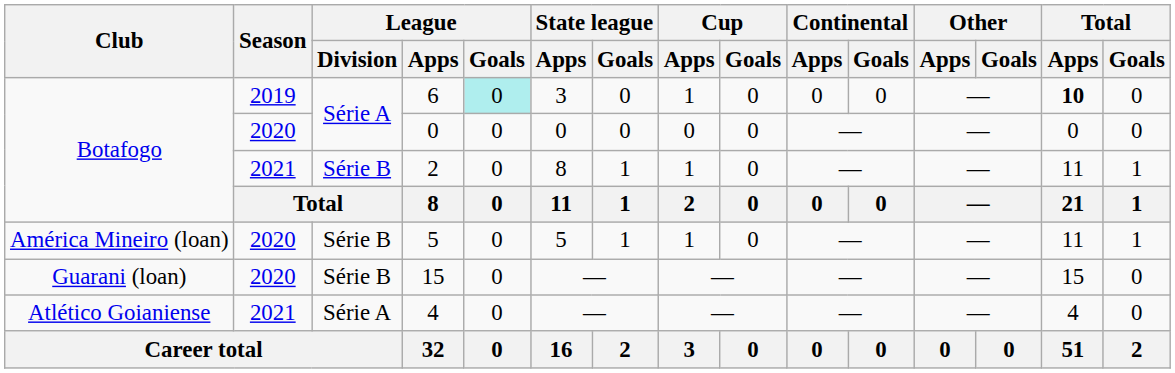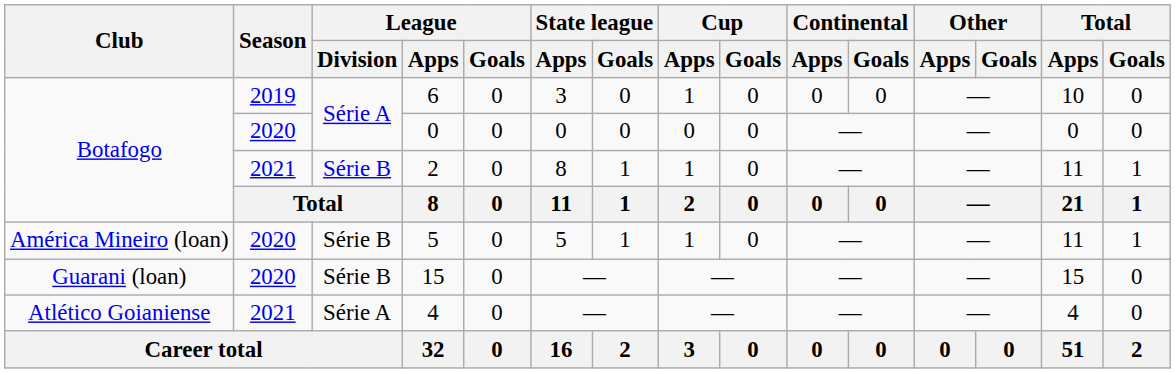(497, 95) paleturquoise background -> (497, 95) no background
(1073, 95) bold -> (1073, 95) normal
